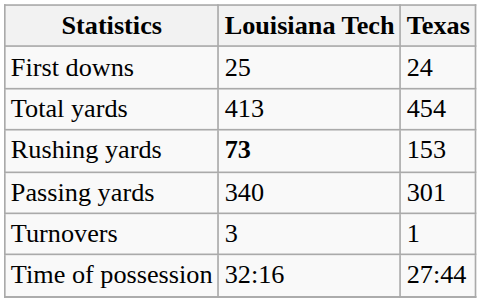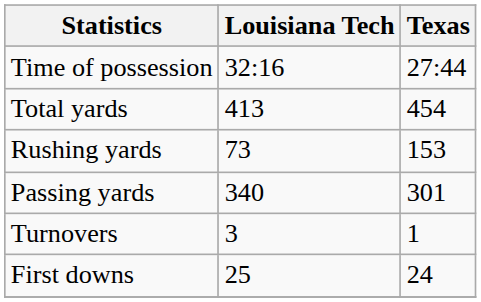rows swapped: (72, 67) <-> (112, 275)
(238, 150) bold -> (238, 150) normal
